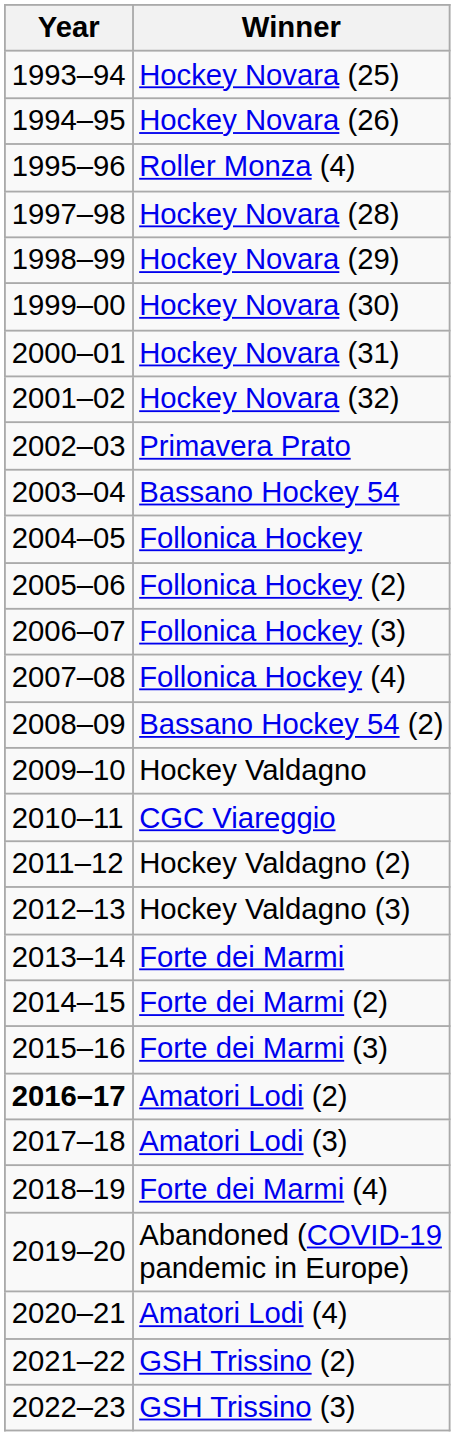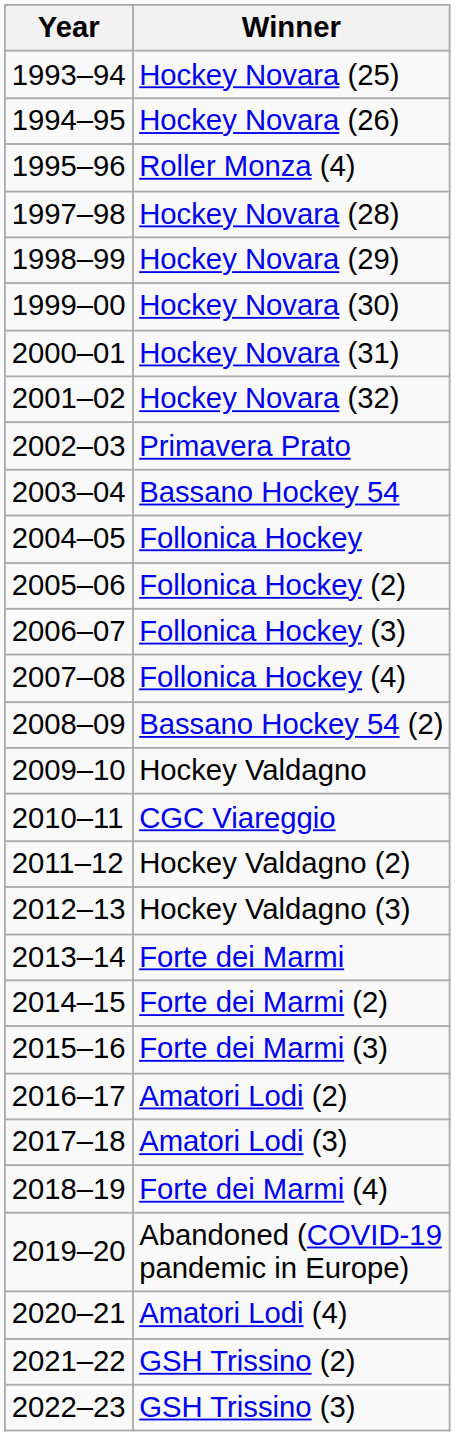(69, 1095) bold -> (69, 1095) normal
